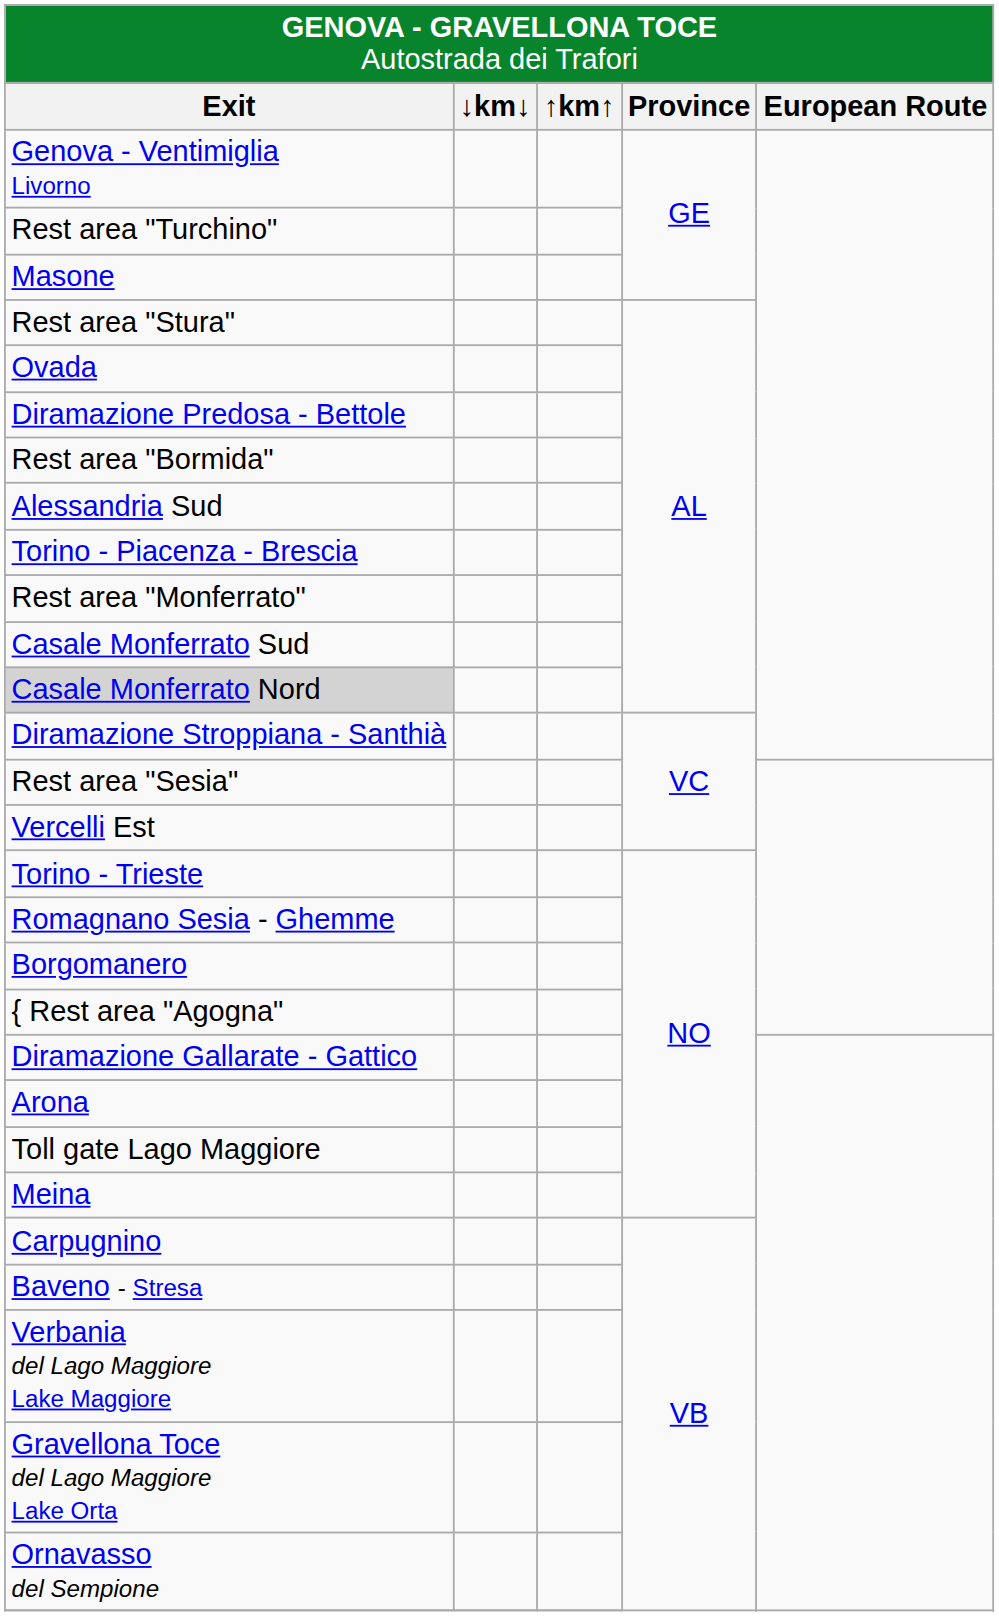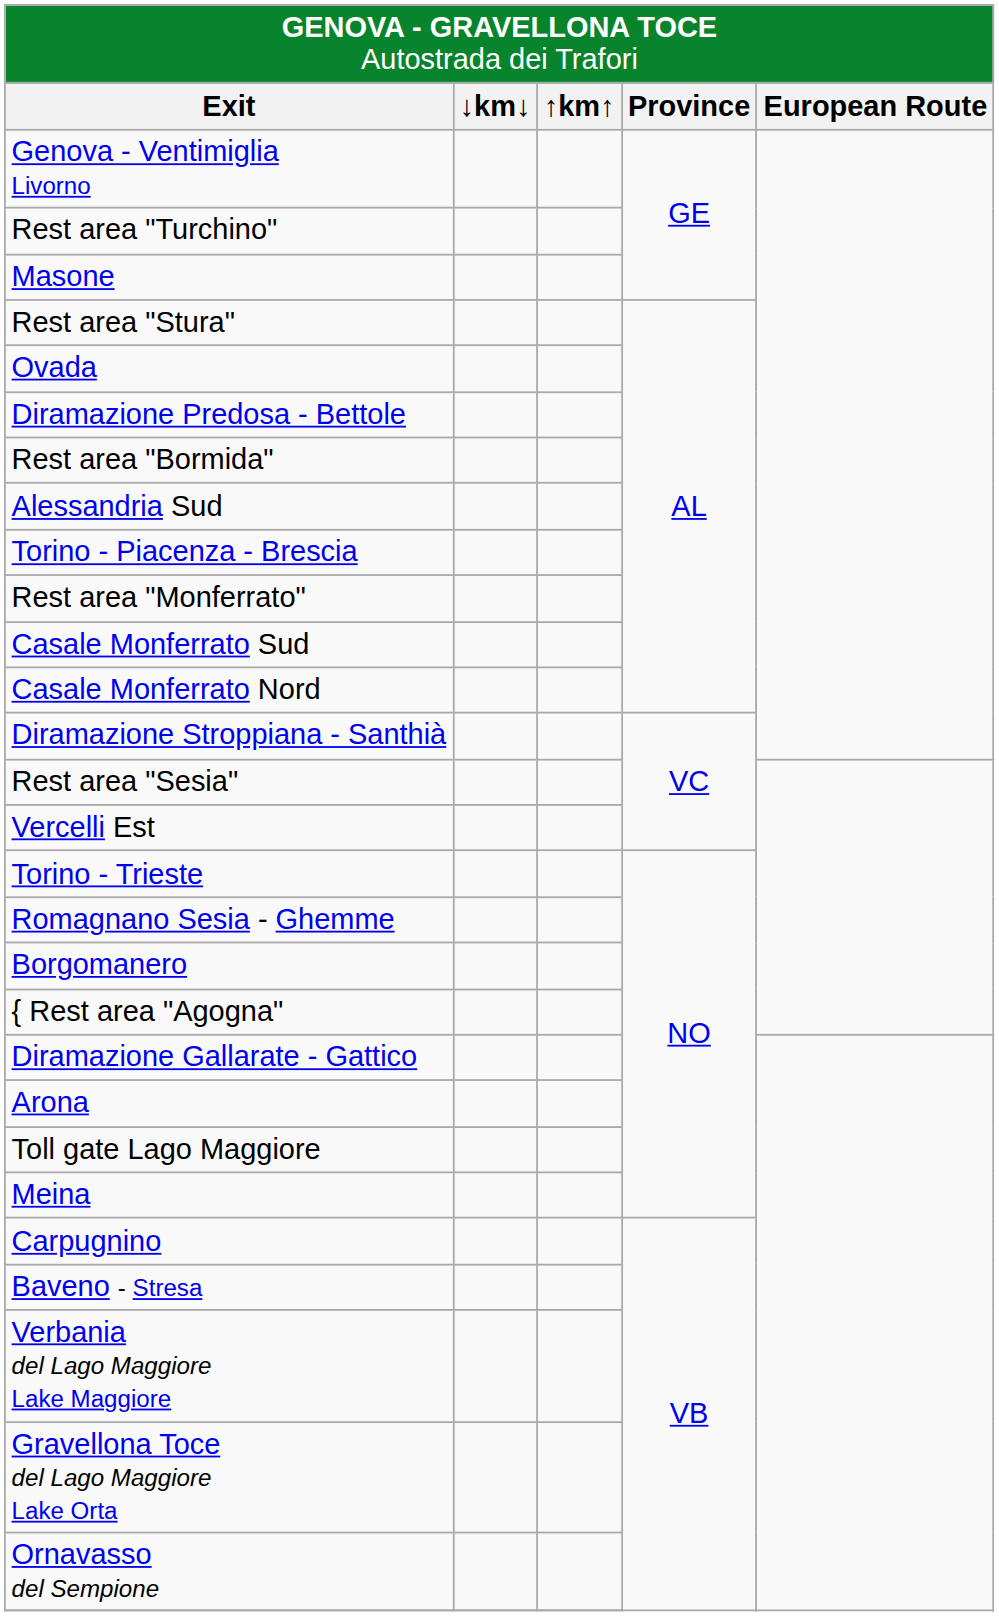(166, 689) lightgrey background -> (166, 689) no background
